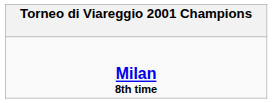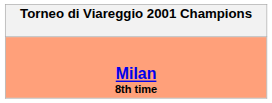(136, 80) no background -> (136, 80) lightsalmon background
